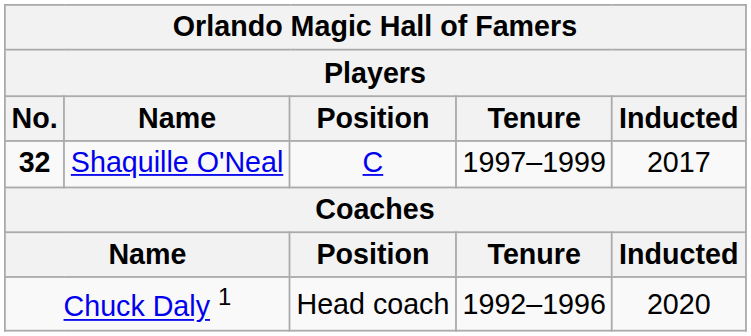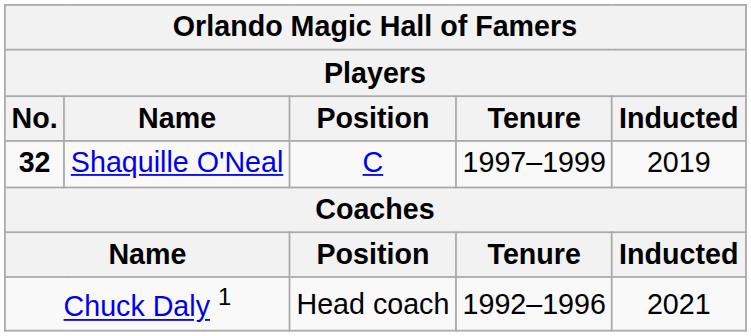(679, 163) 2017 -> (679, 163) 2019
(679, 303) 2020 -> (679, 303) 2021
